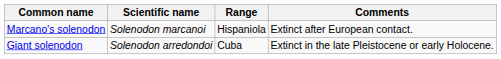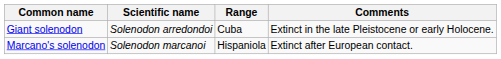rows swapped: (45, 45) <-> (56, 29)
